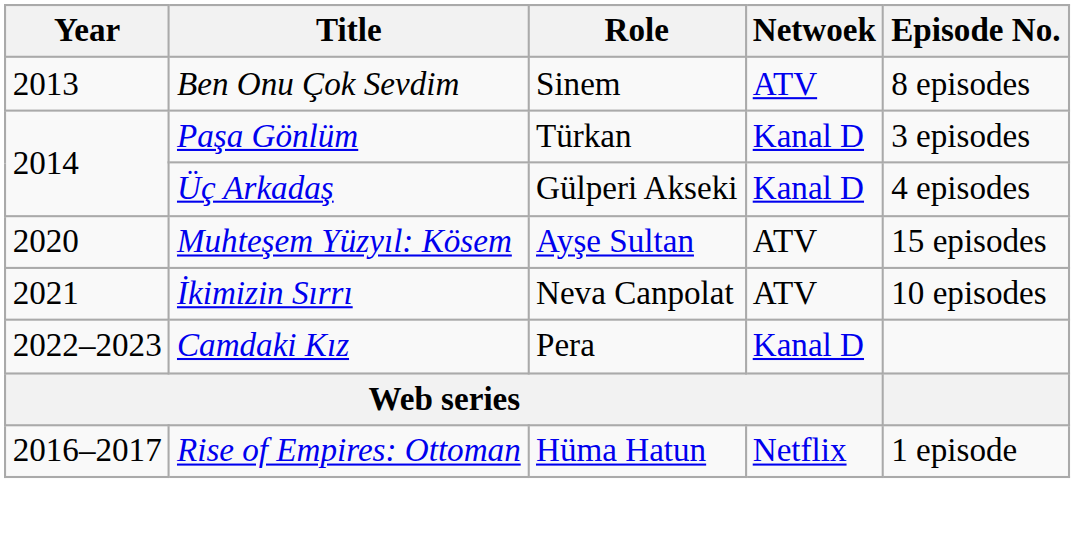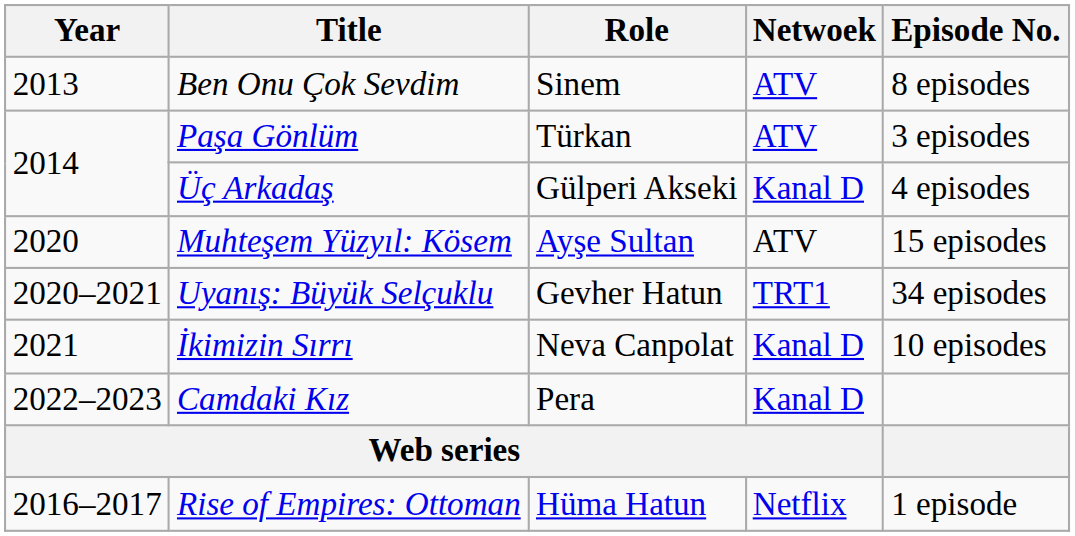(808, 135) Kanal D -> (785, 135) ATV
+ row: (335, 293)
(785, 293) ATV -> (808, 345) Kanal D
